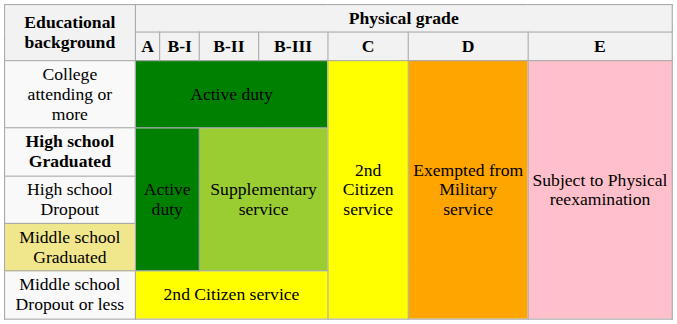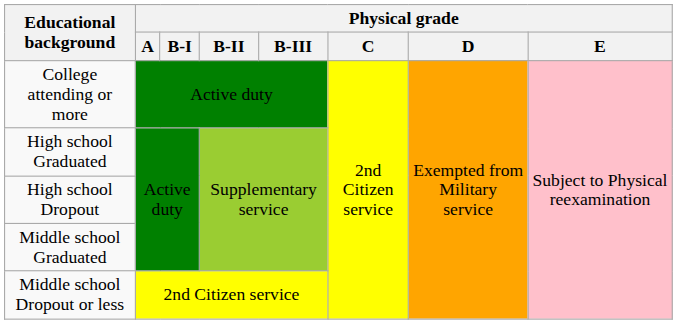(70, 151) bold -> (70, 151) normal
(70, 247) khaki background -> (70, 247) no background
